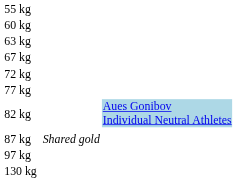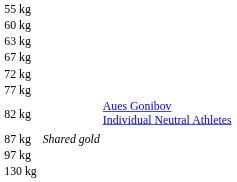(167, 113) lightblue background -> (167, 113) no background
